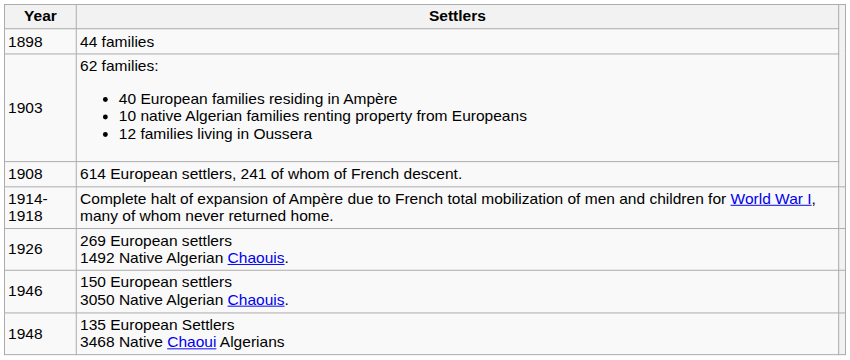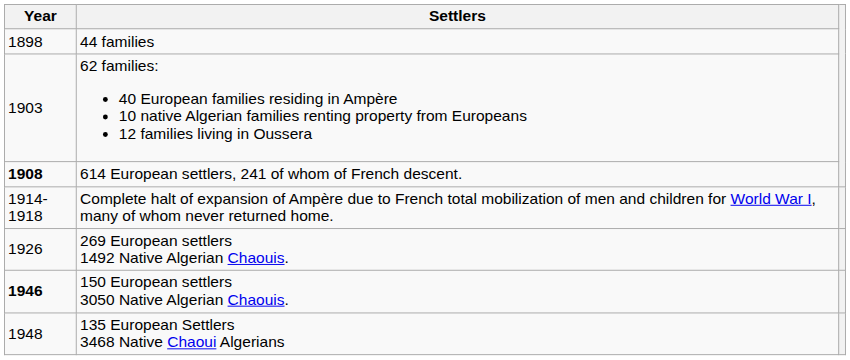(25, 174) normal -> (25, 174) bold
(25, 291) normal -> (25, 291) bold
